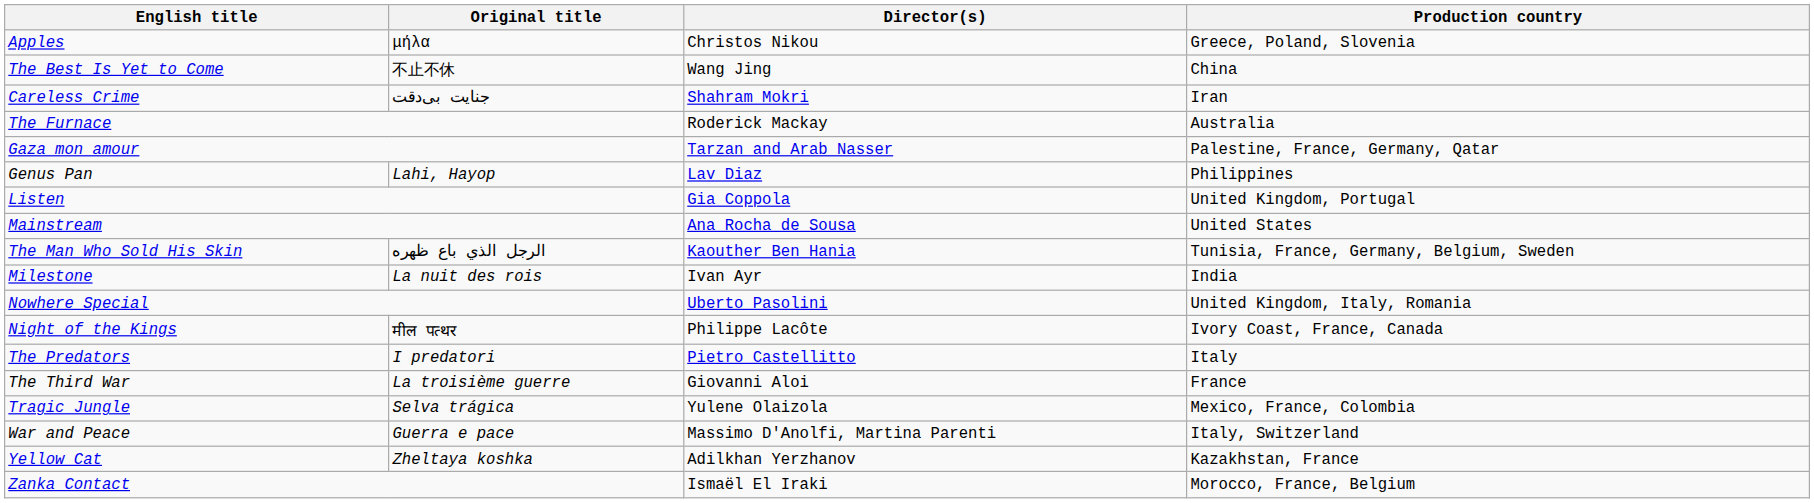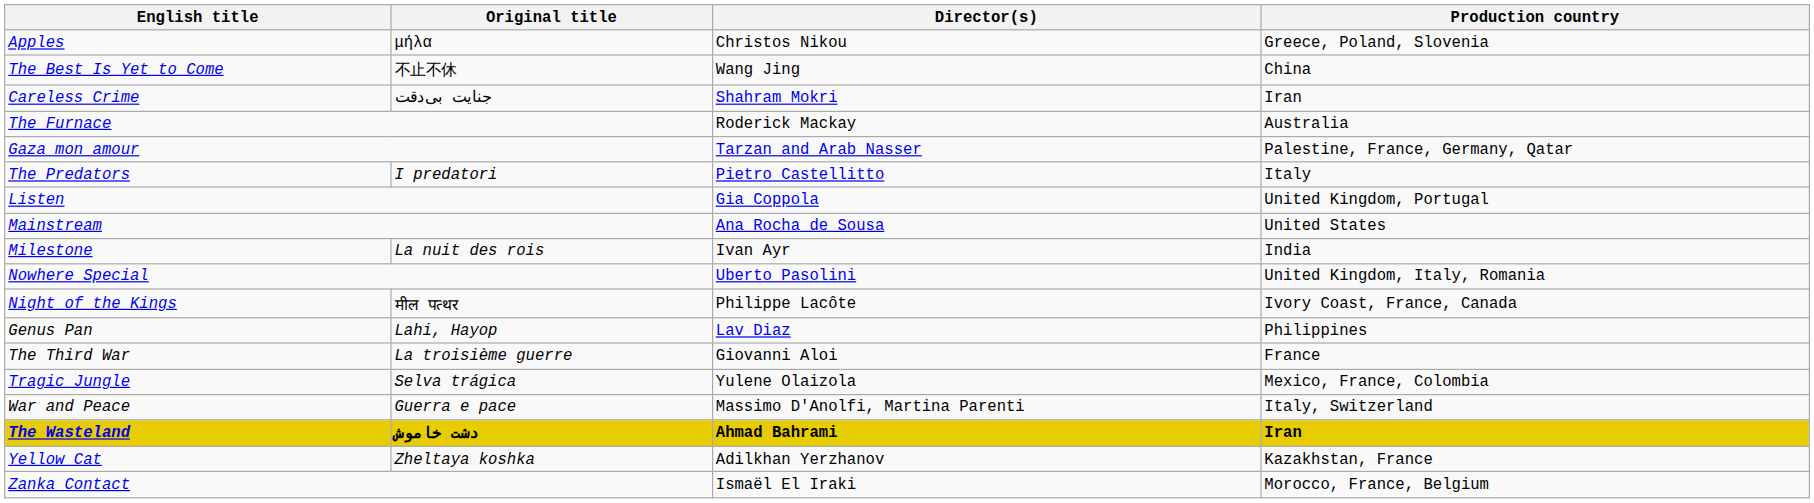rows swapped: (50, 175) <-> (69, 357)
- row: (125, 252)
+ row: (69, 433)
